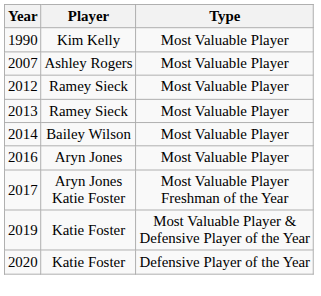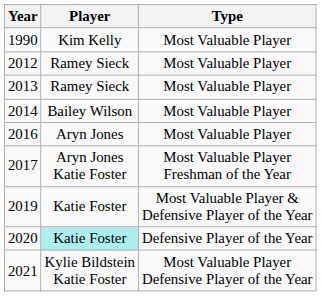- row: (23, 63)
(89, 262) no background -> (90, 238) paleturquoise background
+ row: (23, 270)
